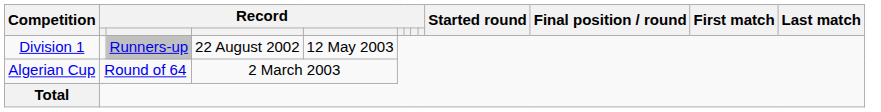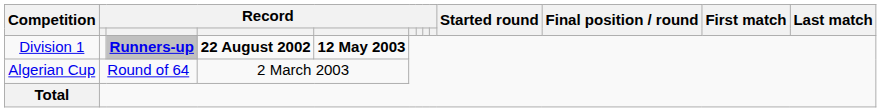(149, 47) normal -> (152, 47) bold
(247, 47) normal -> (256, 47) bold
(350, 47) normal -> (361, 47) bold
